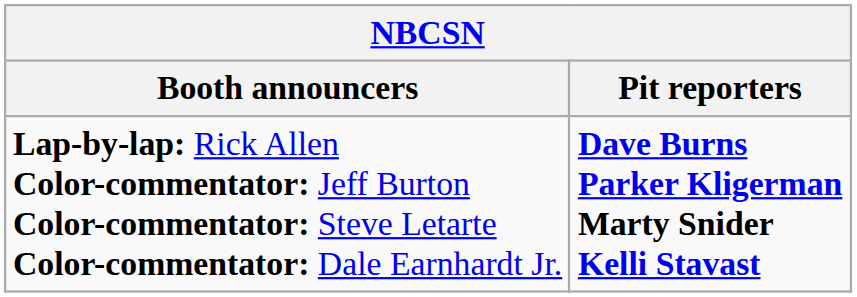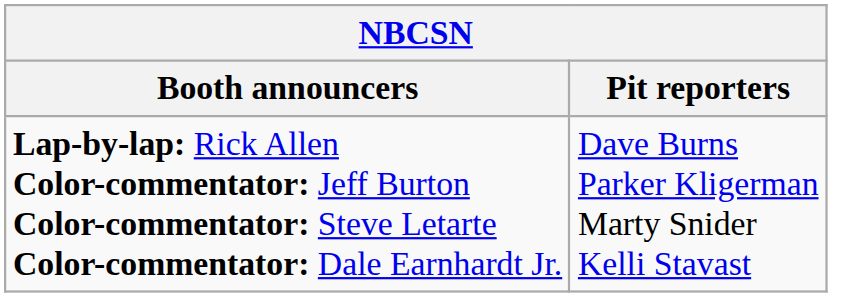(710, 203) bold -> (698, 203) normal
